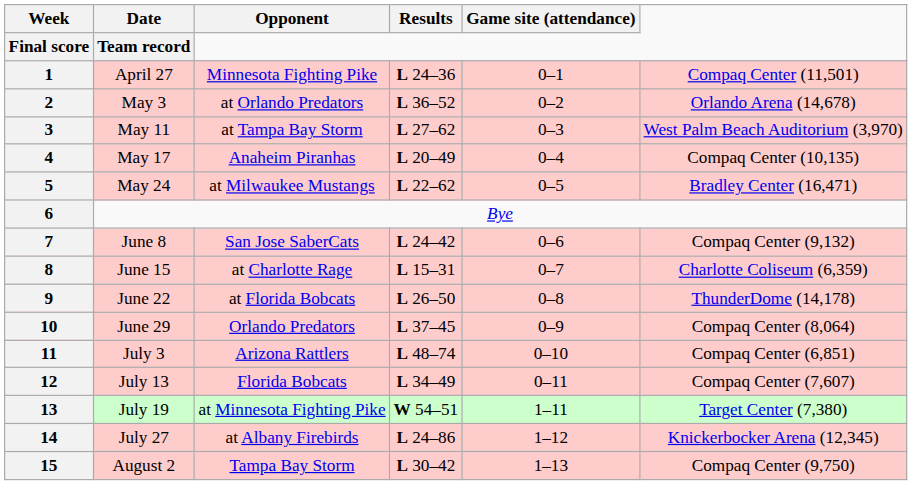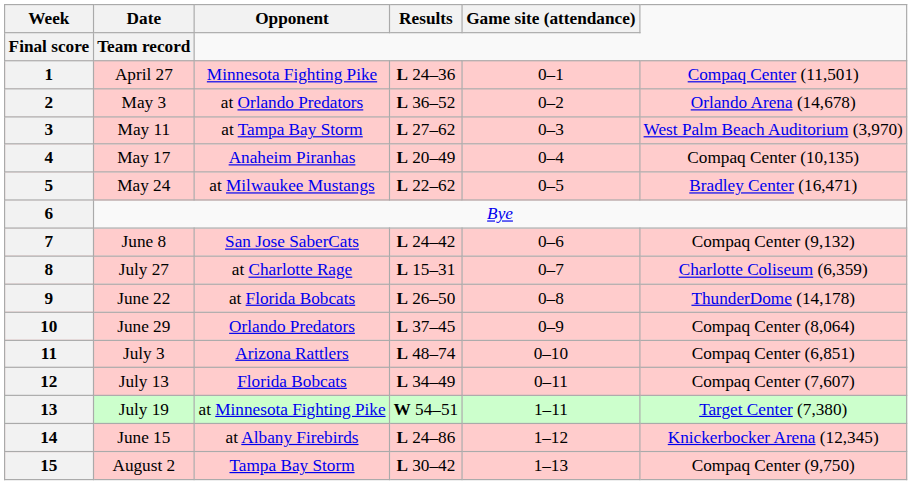(144, 269) June 15 -> (144, 269) July 27
(144, 437) July 27 -> (144, 437) June 15
